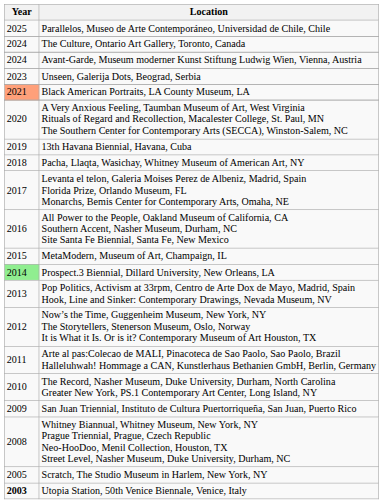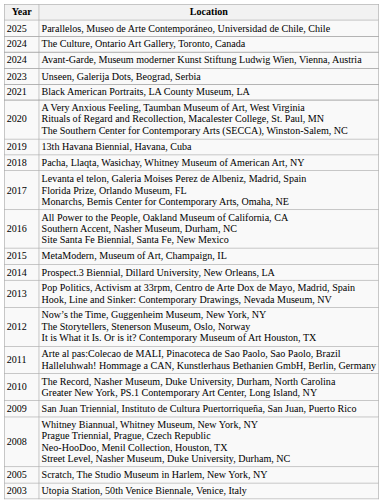(22, 92) lightsalmon background -> (22, 92) no background
(17, 272) lightgreen background -> (17, 272) no background
(17, 490) bold -> (17, 490) normal
